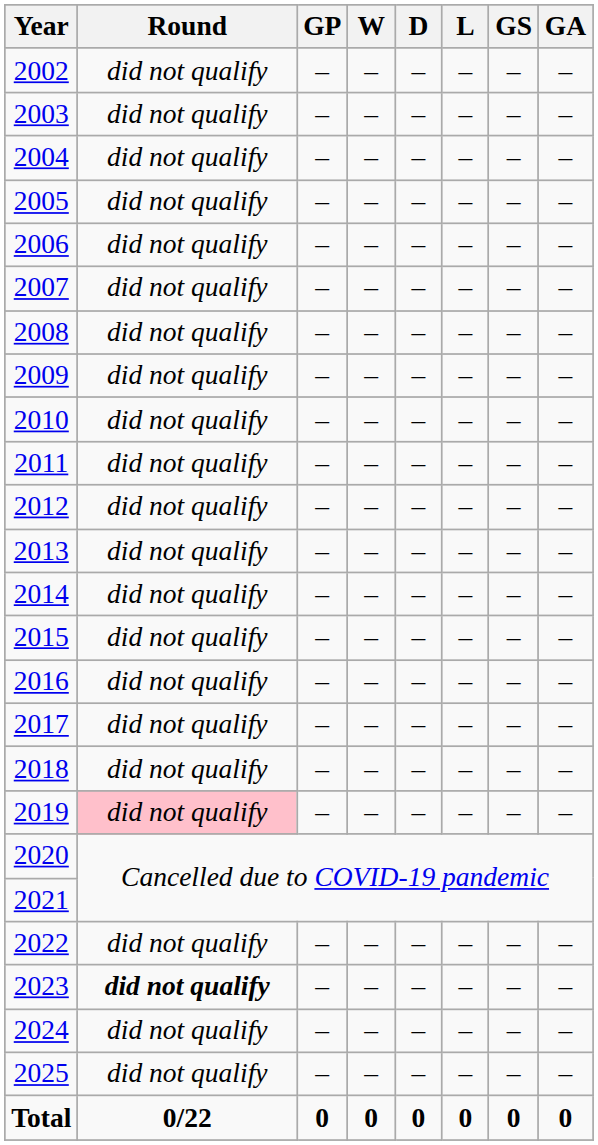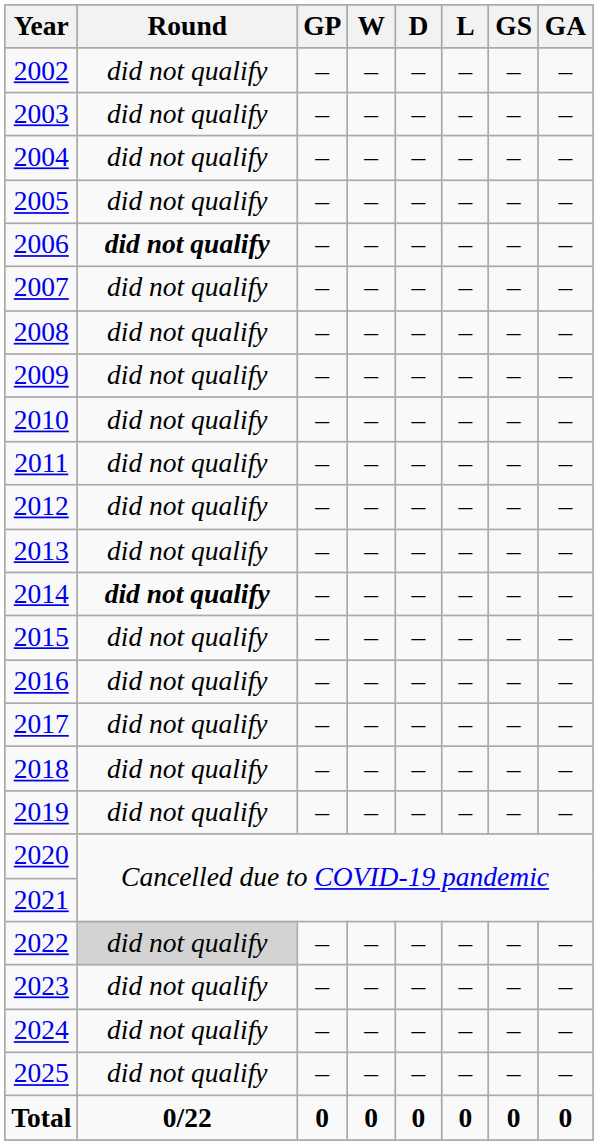(187, 244) normal -> (187, 244) bold
(187, 593) normal -> (187, 593) bold
(187, 811) pink background -> (187, 811) no background
(187, 942) no background -> (187, 942) lightgrey background
(187, 986) bold -> (187, 986) normal
